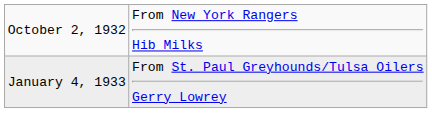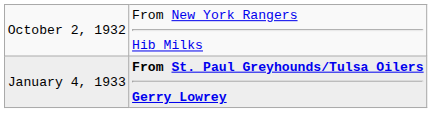(278, 82) normal -> (278, 82) bold
